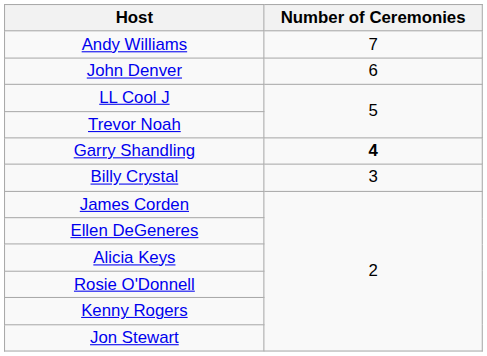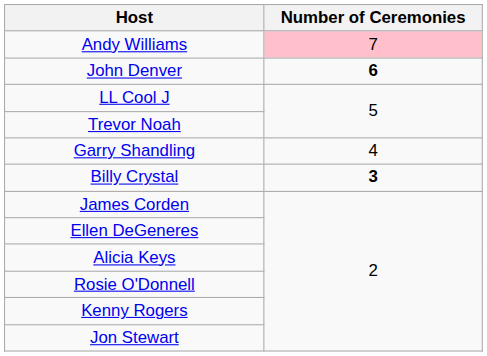(373, 44) no background -> (373, 44) pink background
(373, 71) normal -> (373, 71) bold
(373, 151) bold -> (373, 151) normal
(373, 177) normal -> (373, 177) bold
